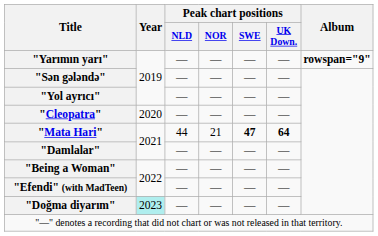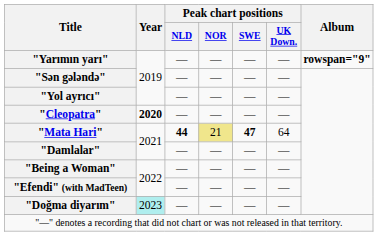(151, 114) normal -> (151, 114) bold
(182, 132) normal -> (182, 132) bold
(216, 132) no background -> (216, 132) khaki background
(284, 132) bold -> (284, 132) normal
